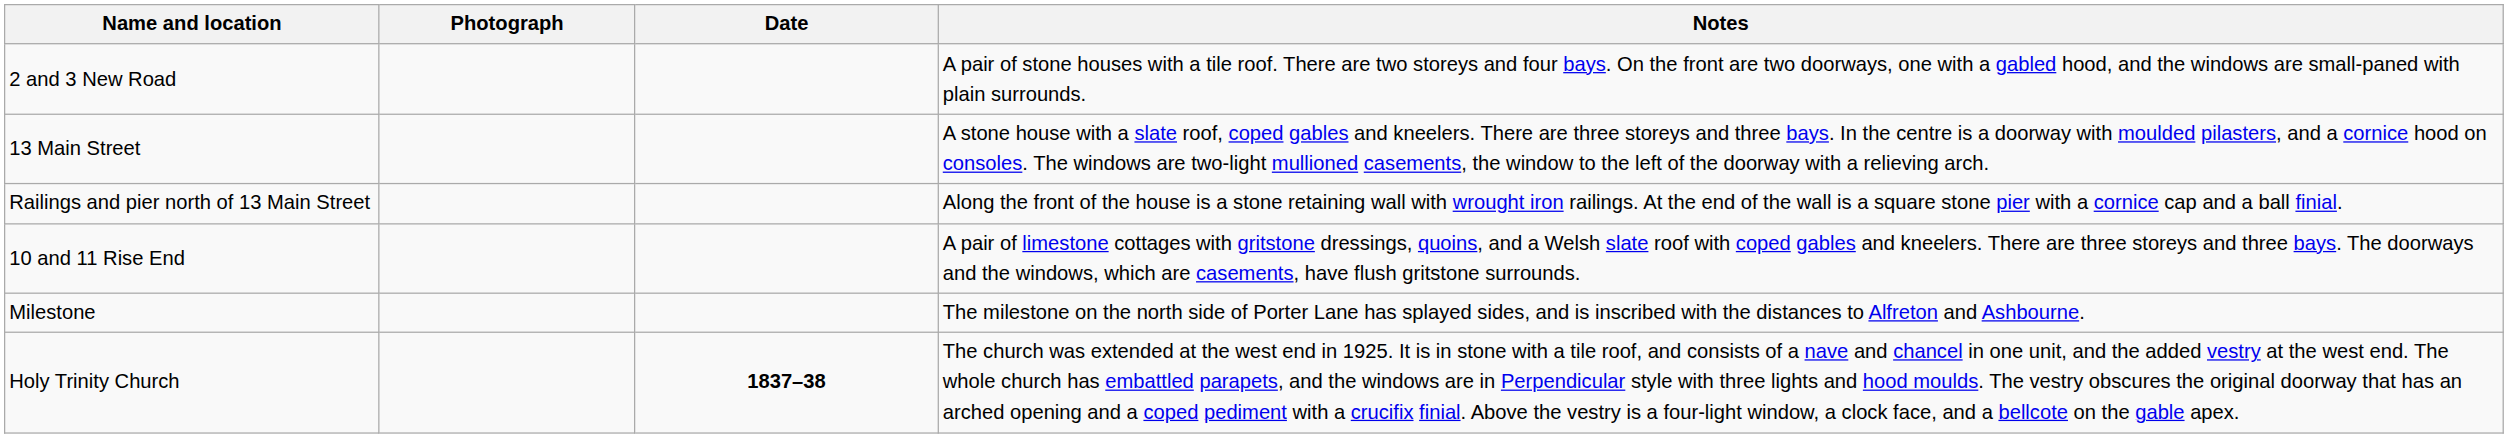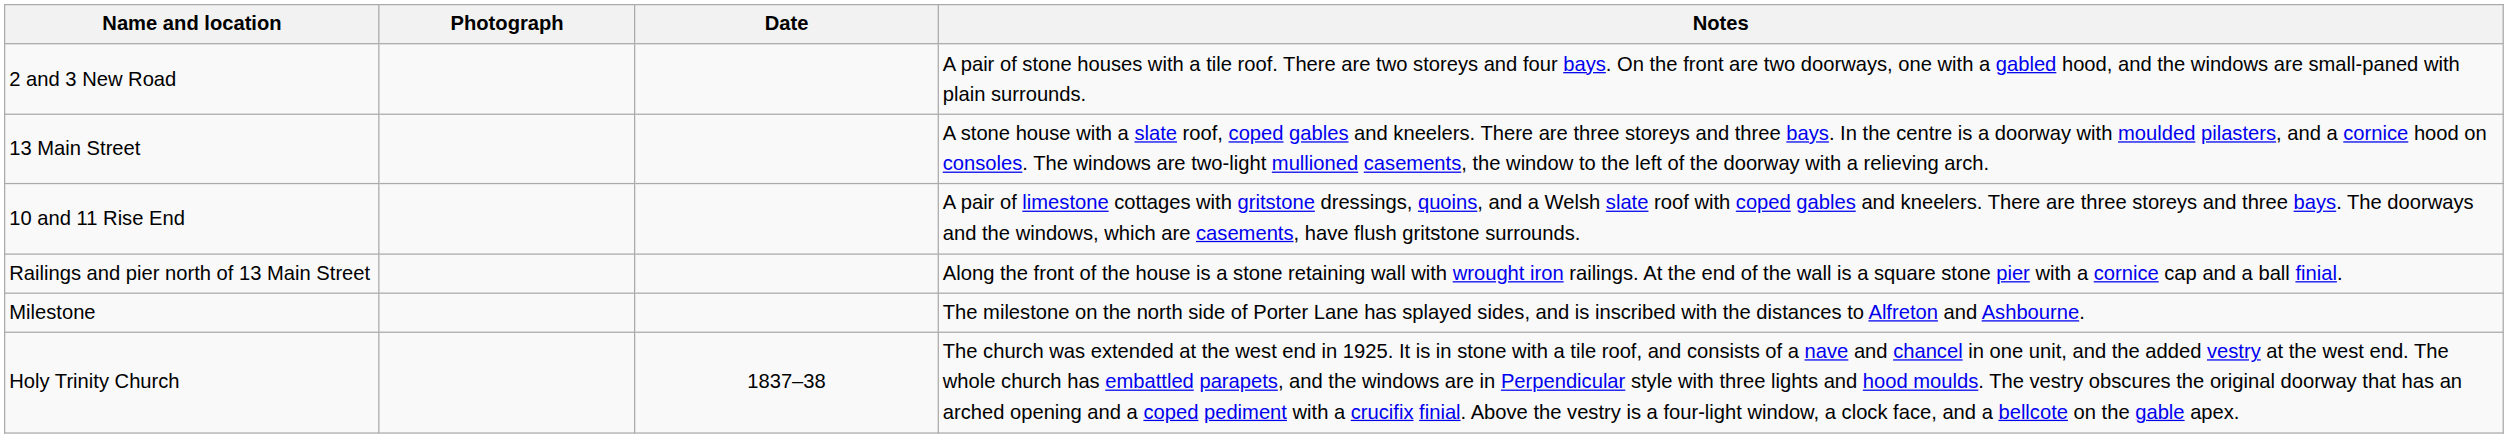rows swapped: (97, 257) <-> (190, 203)
(787, 382) bold -> (787, 382) normal
